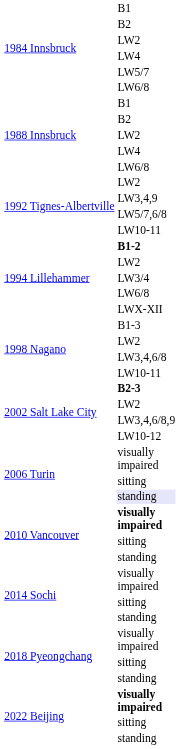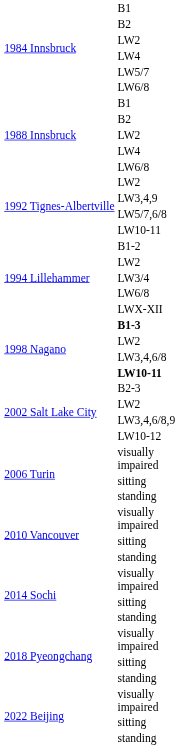(129, 246) bold -> (129, 246) normal
(129, 325) normal -> (129, 325) bold
(139, 373) normal -> (140, 373) bold
(129, 388) bold -> (129, 388) normal
(137, 496) lavender background -> (137, 496) no background
(140, 519) bold -> (138, 519) normal
(140, 700) bold -> (138, 700) normal
